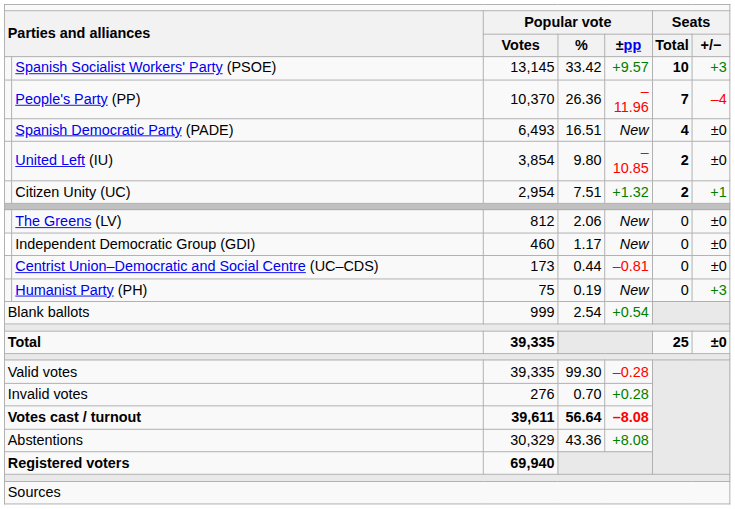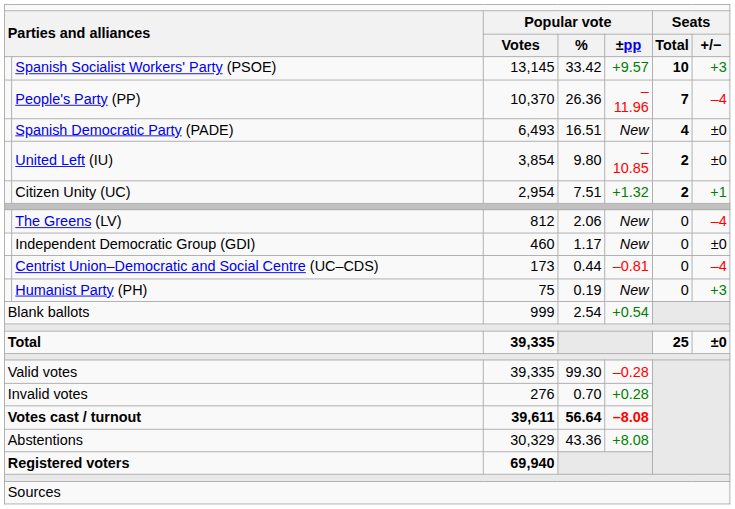(719, 221) ±0 -> (719, 221) –4
(719, 267) ±0 -> (719, 267) –4
